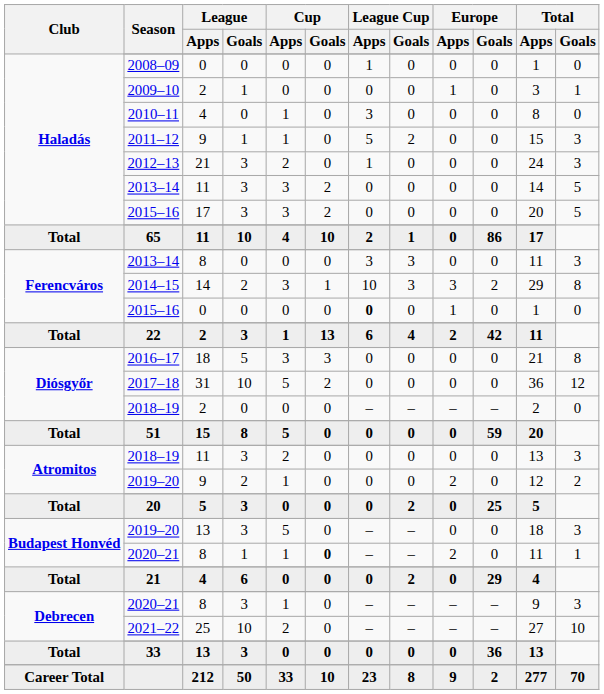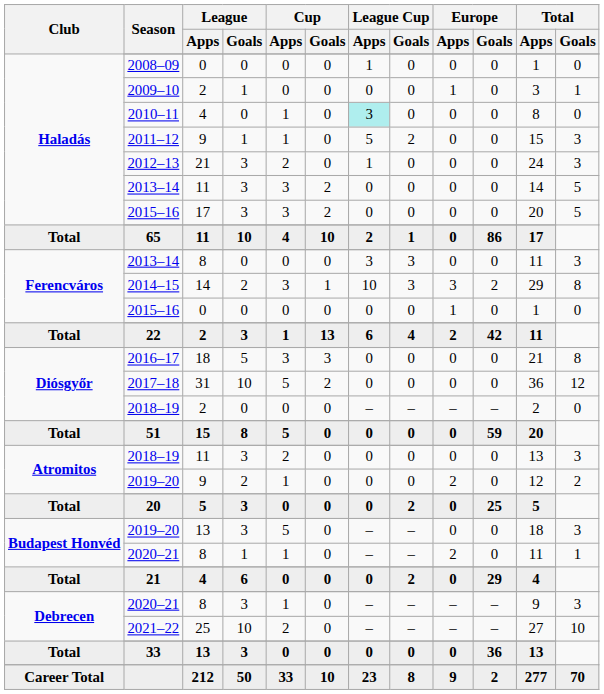(369, 114) no background -> (369, 114) paleturquoise background
(369, 310) bold -> (369, 310) normal
(327, 555) bold -> (327, 555) normal
